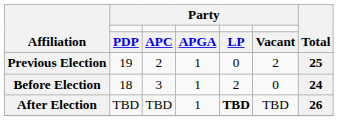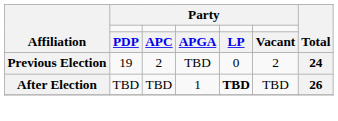(197, 63) 1 -> (197, 63) TBD
(316, 63) 25 -> (316, 63) 24
- row: (57, 84)
